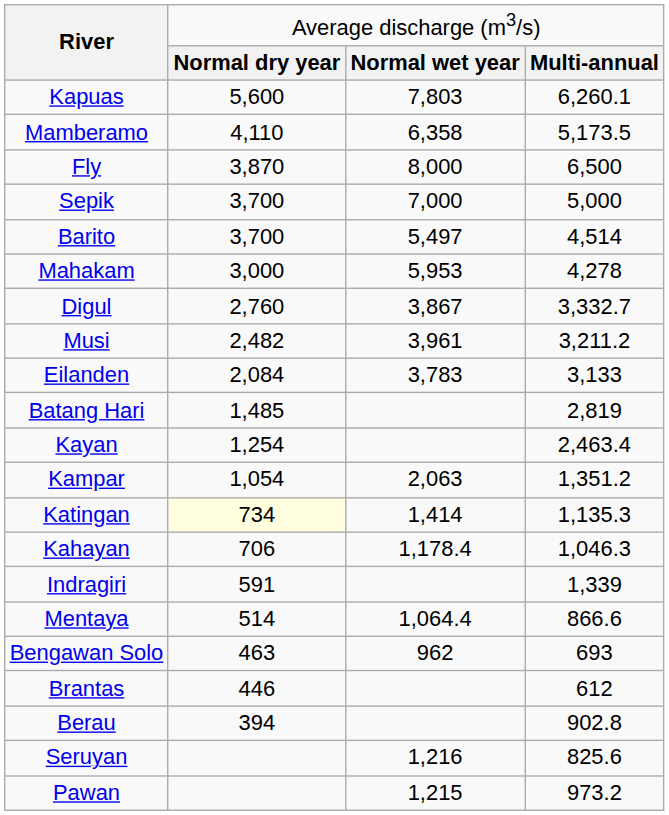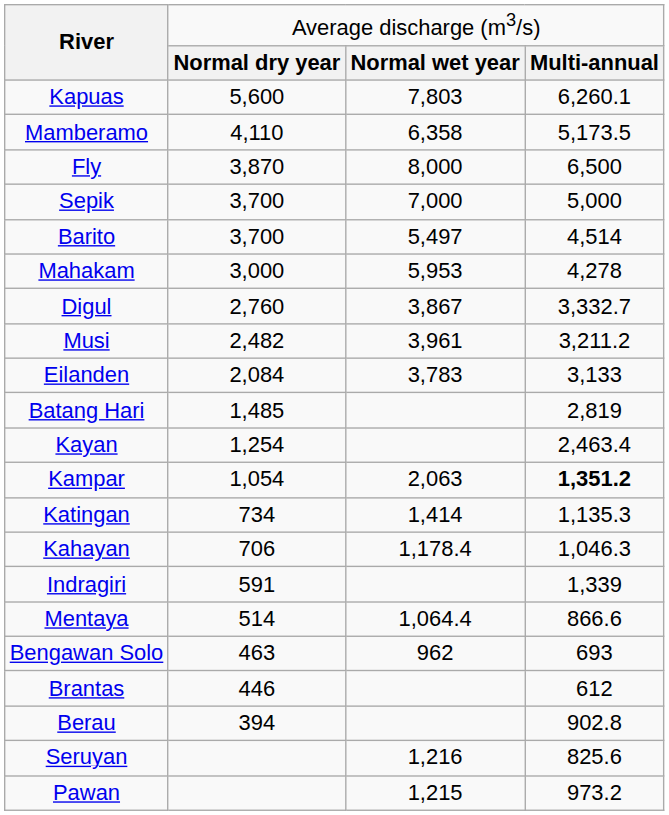(594, 479) normal -> (594, 479) bold
(257, 514) lightyellow background -> (257, 514) no background
